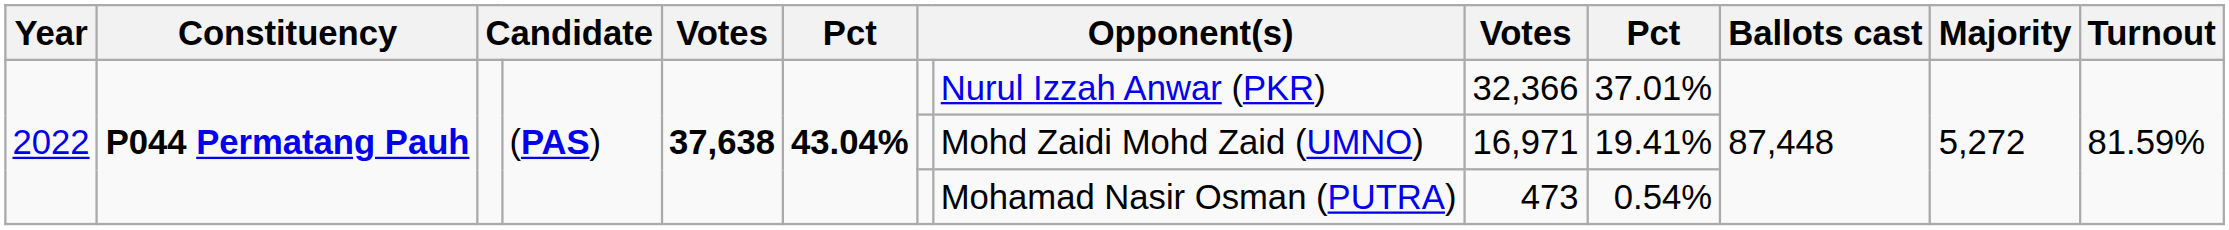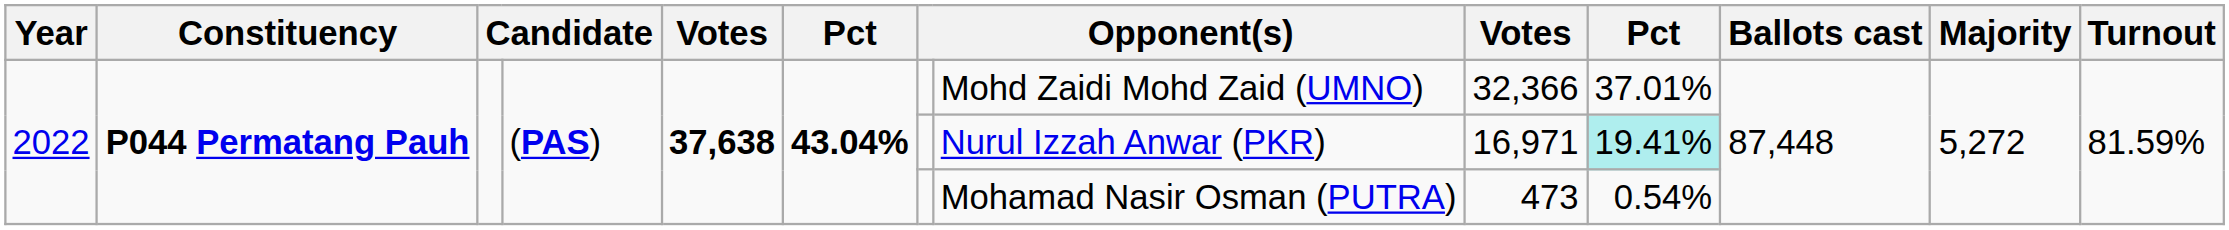(1133, 87) Nurul Izzah Anwar (PKR) -> (1182, 87) Mohd Zaidi Mohd Zaid (UMNO)
(1182, 142) Mohd Zaidi Mohd Zaid (UMNO) -> (1133, 142) Nurul Izzah Anwar (PKR)
(1653, 142) no background -> (1653, 142) paleturquoise background
